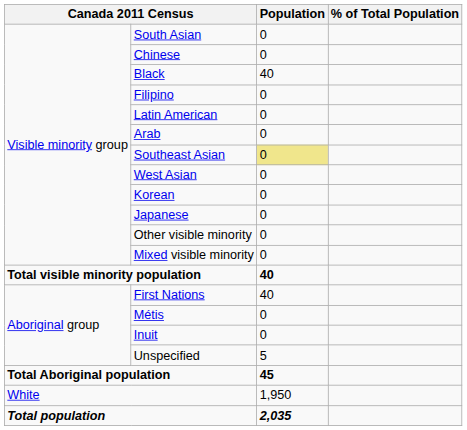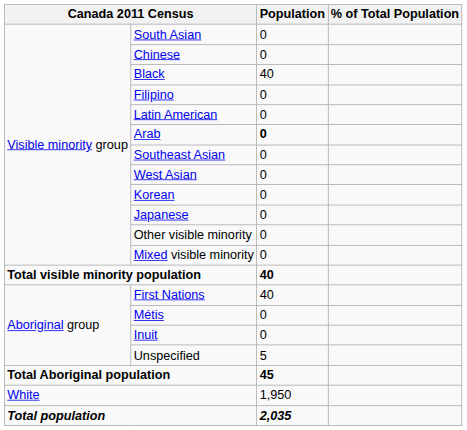(263, 134) normal -> (263, 134) bold
(263, 154) khaki background -> (263, 154) no background
